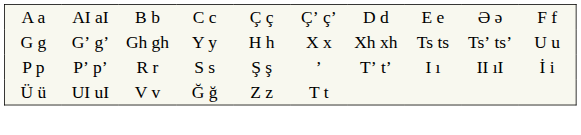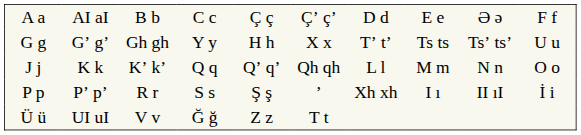(376, 42) Xh xh -> (376, 42) Tʼ tʼ
+ row: (33, 67)
(376, 67) Tʼ tʼ -> (376, 92) Xh xh
